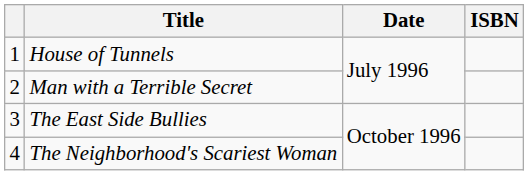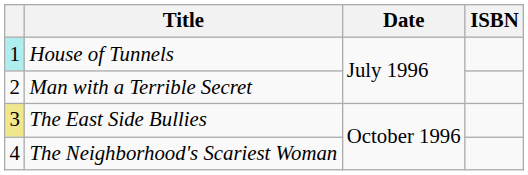(15, 53) no background -> (15, 53) paleturquoise background
(15, 119) no background -> (15, 119) khaki background
